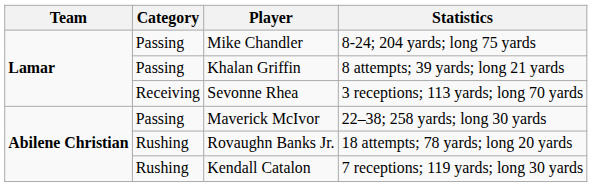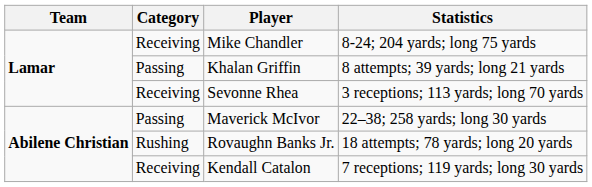(160, 43) Passing -> (168, 43) Receiving
(162, 168) Rushing -> (168, 168) Receiving
